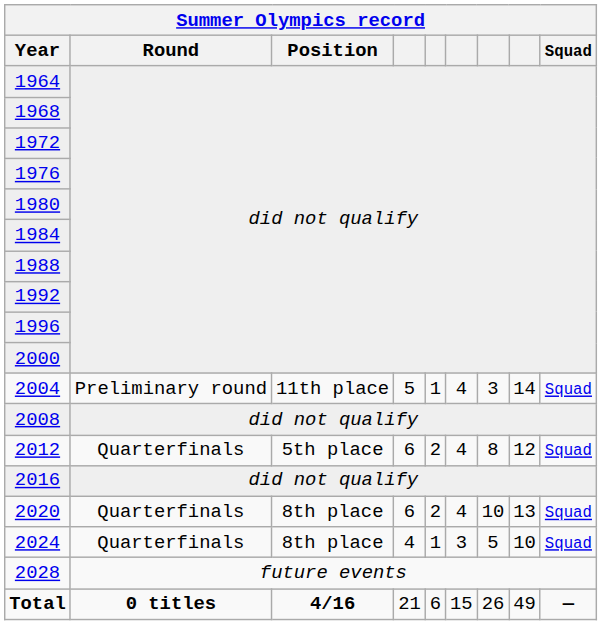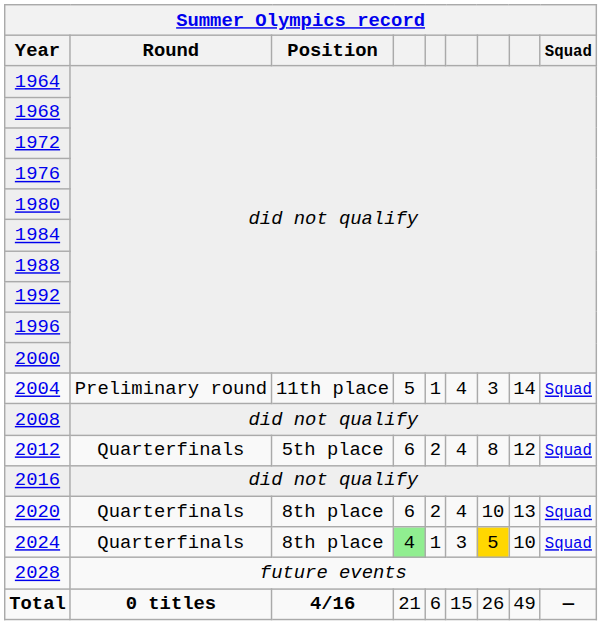(409, 542) no background -> (409, 542) lightgreen background
(493, 542) no background -> (493, 542) gold background
